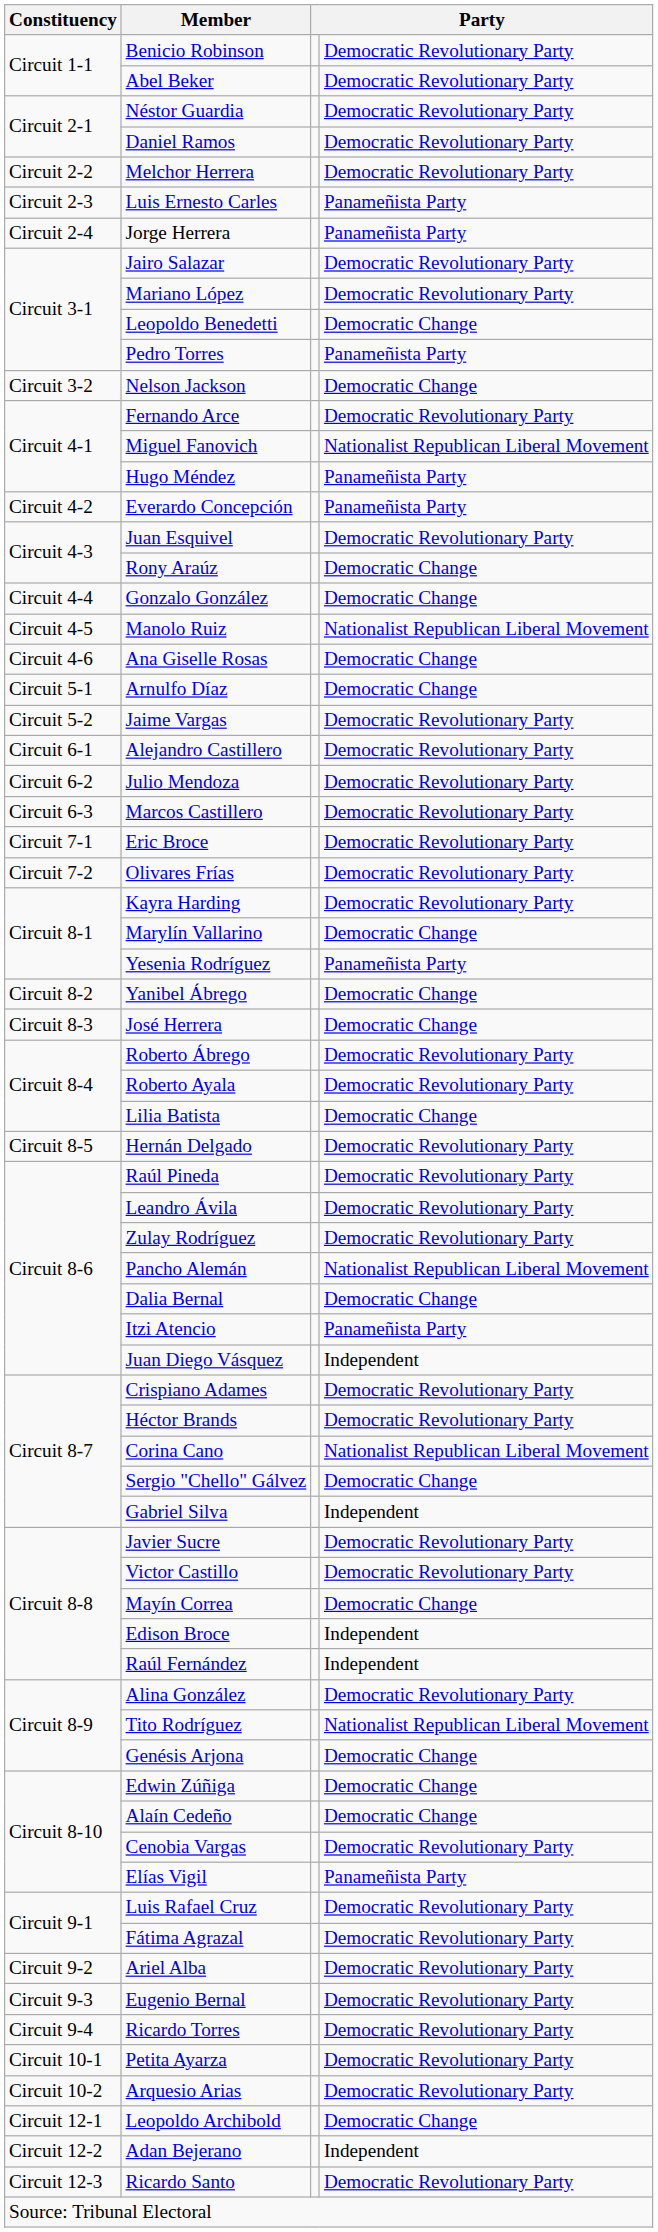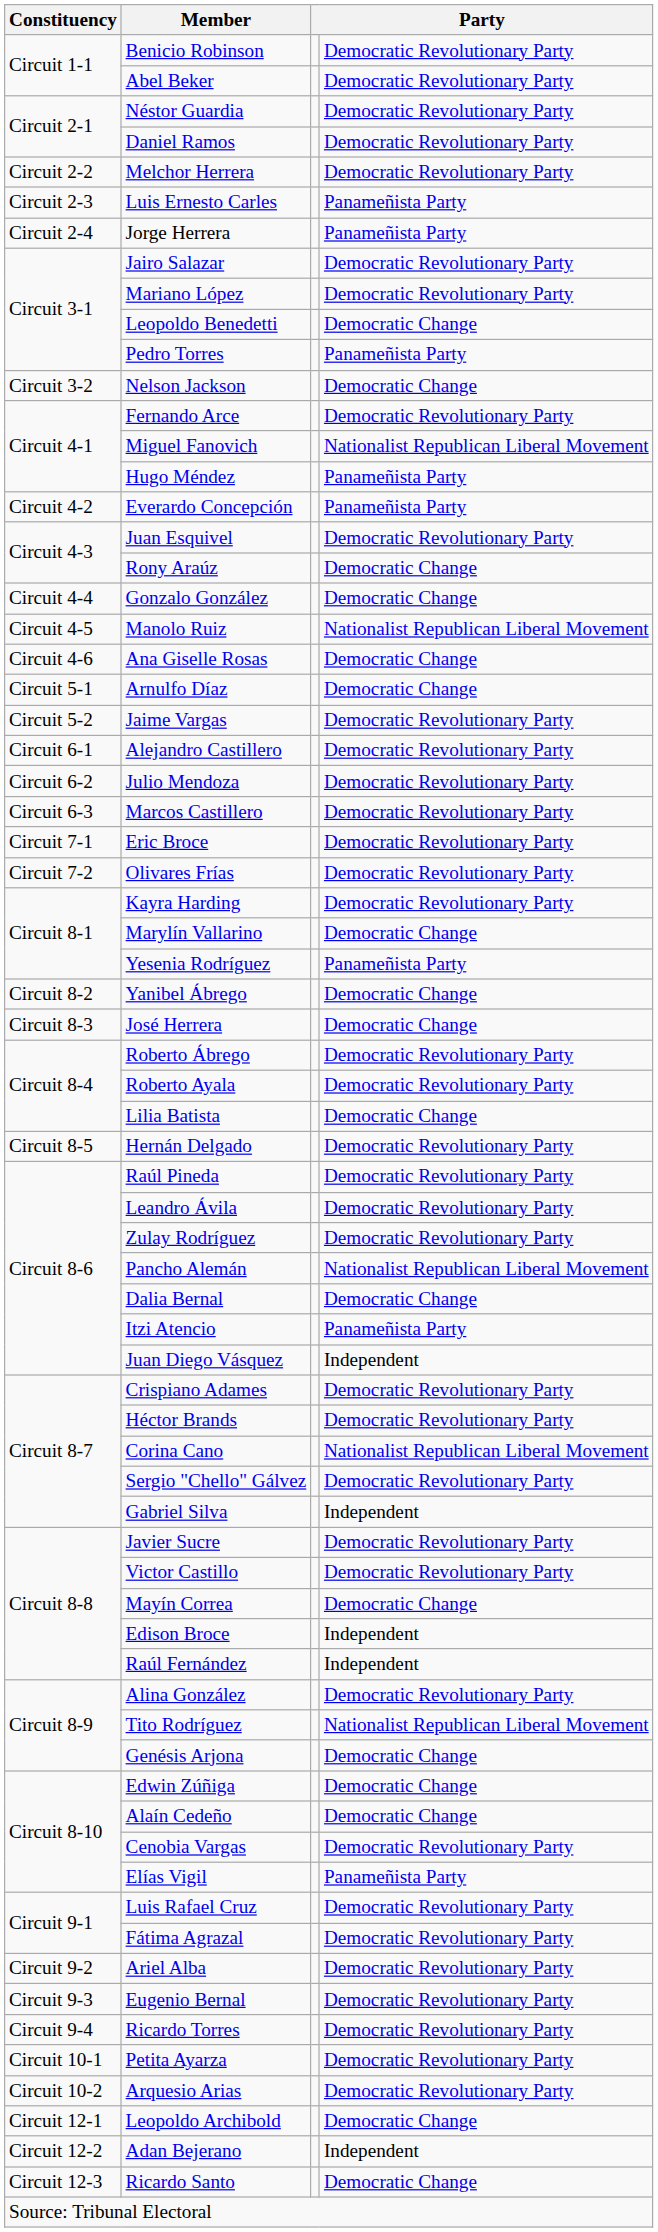(400, 1481) Democratic Change -> (449, 1481) Democratic Revolutionary Party
(449, 2181) Democratic Revolutionary Party -> (400, 2181) Democratic Change
